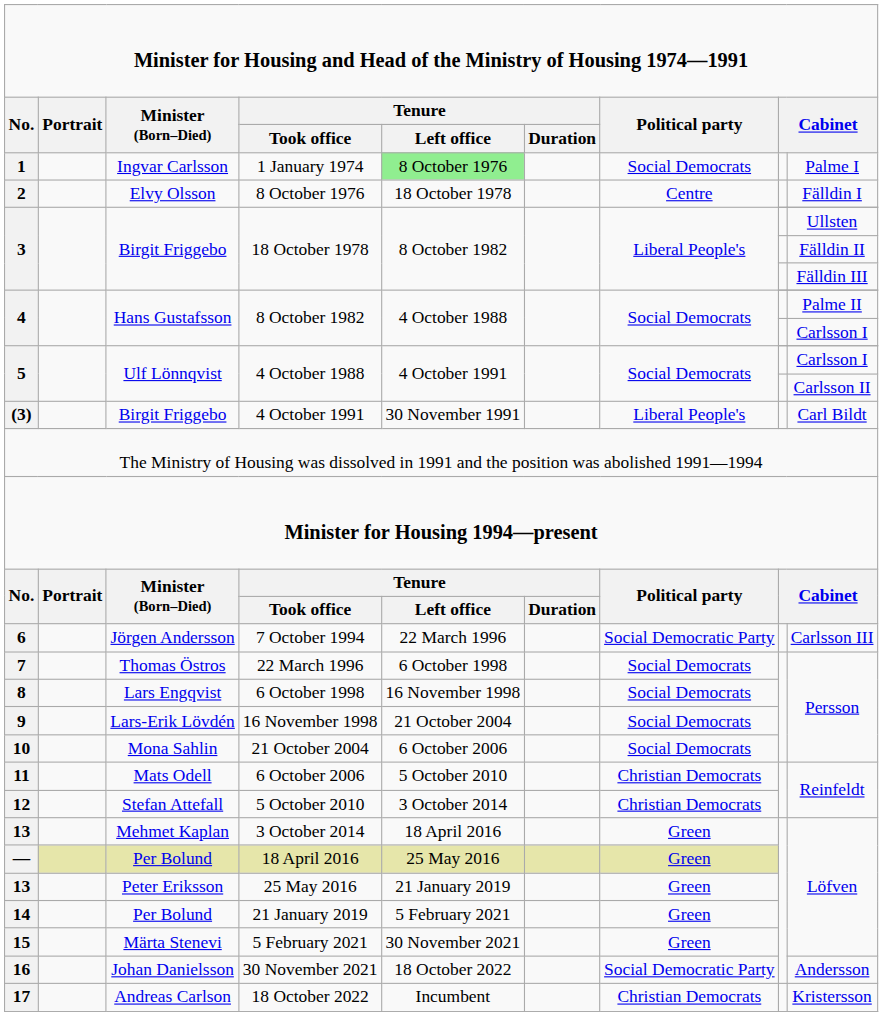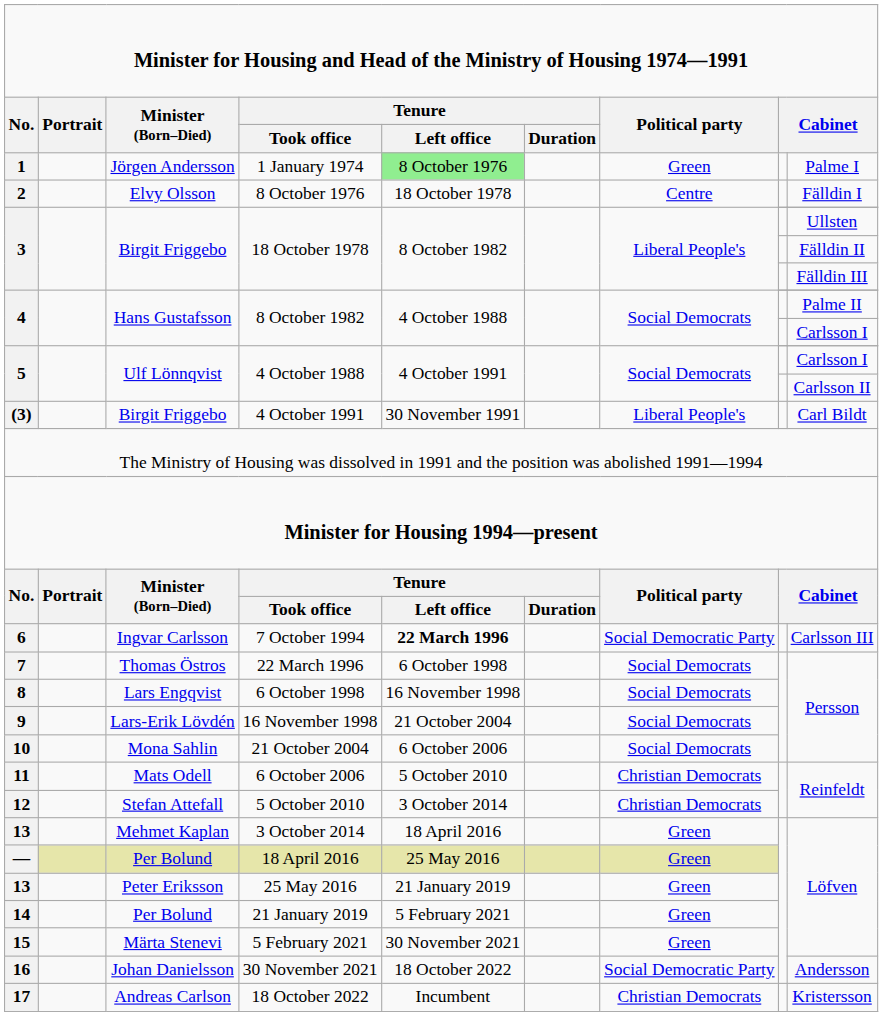(173, 166) Ingvar Carlsson -> (173, 166) Jörgen Andersson
(689, 166) Social Democrats -> (689, 166) Green
(173, 637) Jörgen Andersson -> (173, 637) Ingvar Carlsson
(453, 637) normal -> (453, 637) bold
